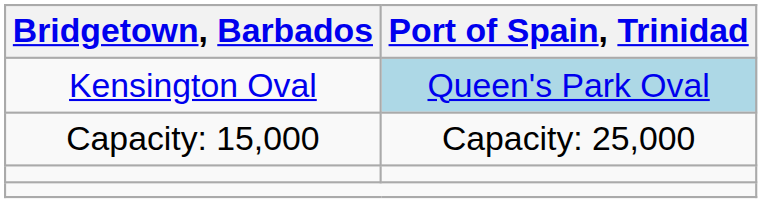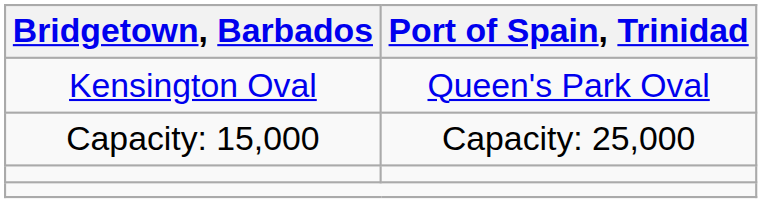(569, 84) lightblue background -> (569, 84) no background
